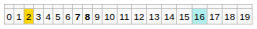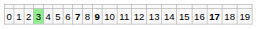(29, 16) gold background -> (29, 16) no background
(38, 16) no background -> (38, 16) lightgreen background
(87, 16) bold -> (87, 16) normal
(97, 16) normal -> (97, 16) bold
(199, 16) paleturquoise background -> (199, 16) no background
(215, 16) normal -> (215, 16) bold
